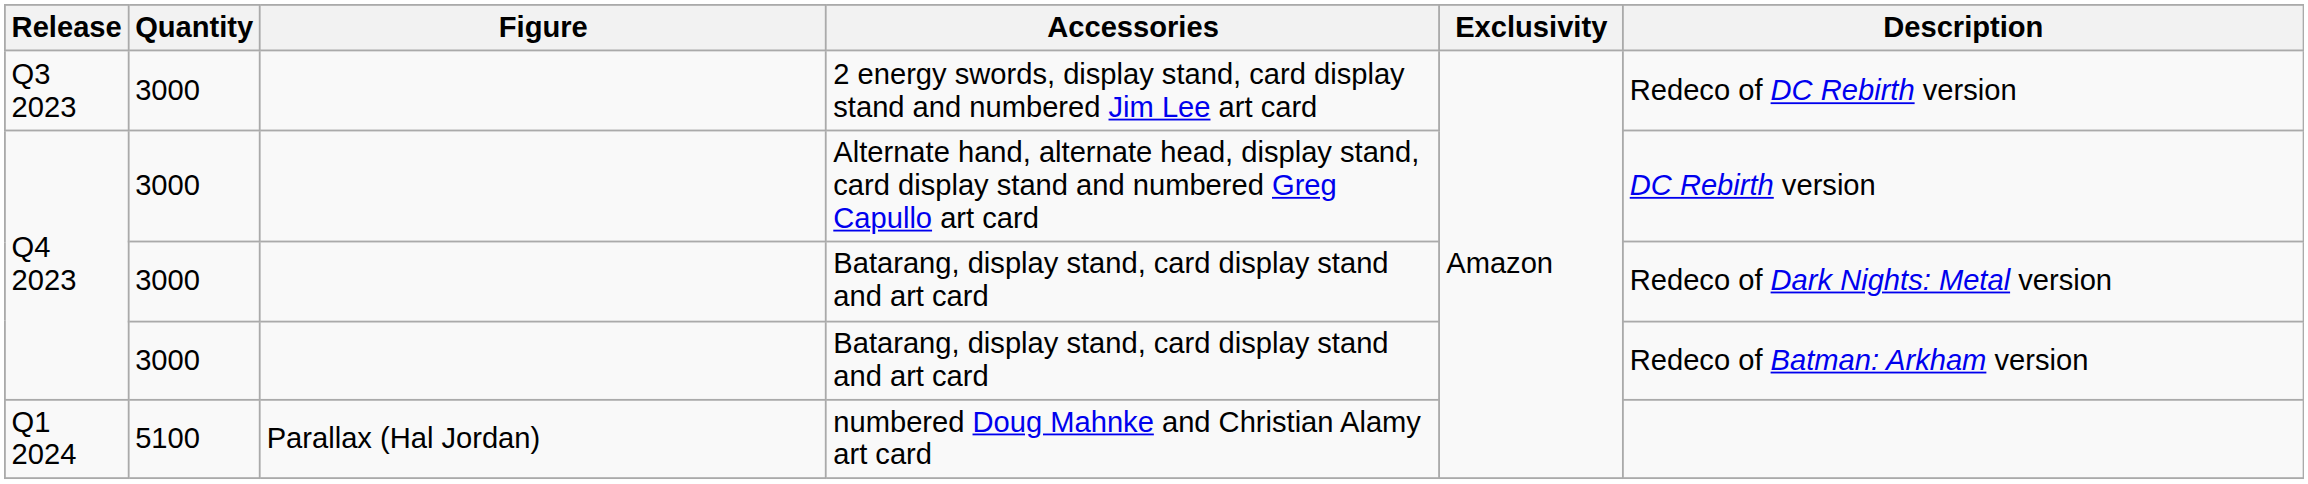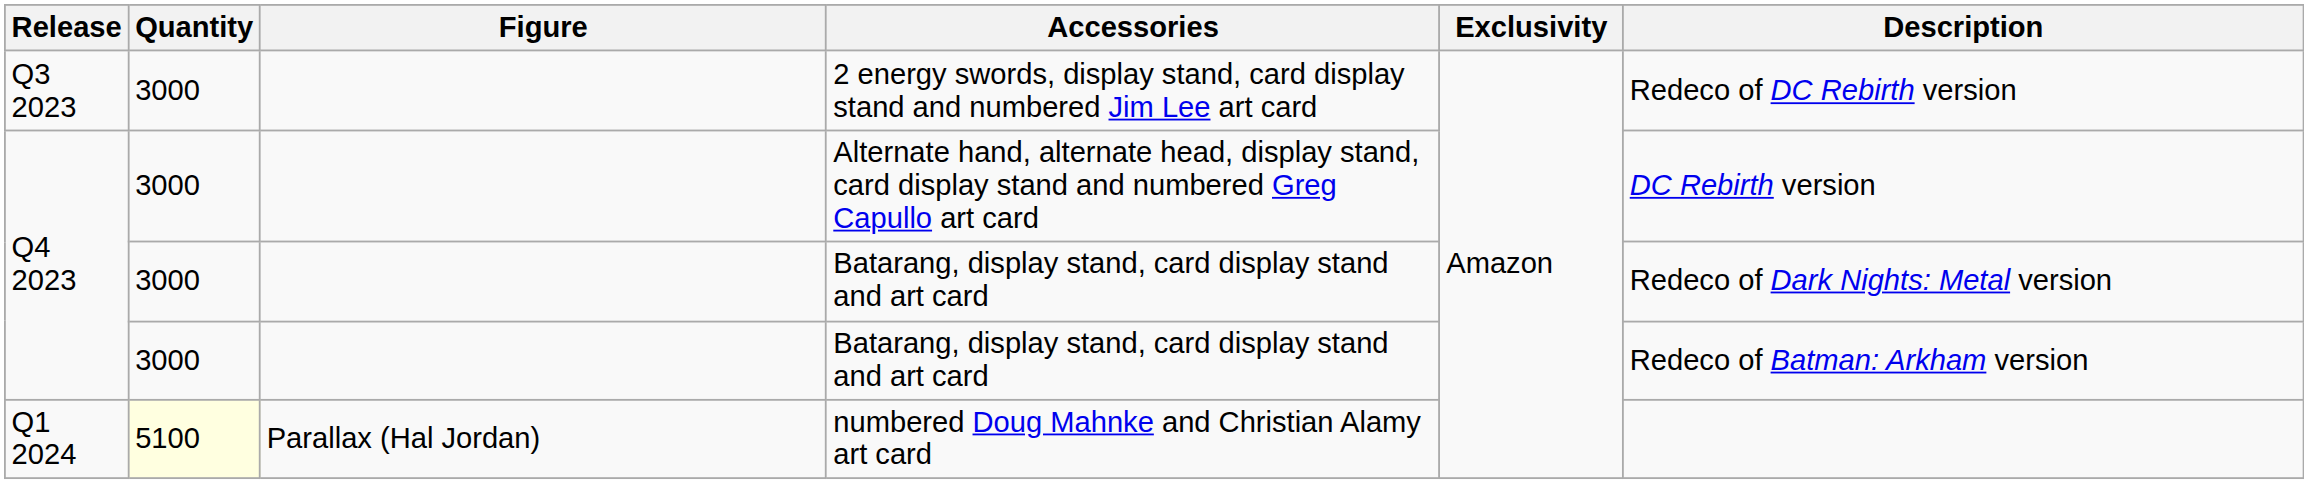(168, 438) no background -> (168, 438) lightyellow background
